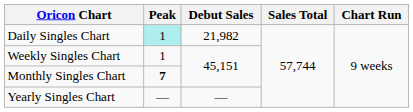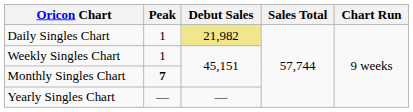(162, 35) paleturquoise background -> (162, 35) no background
(221, 35) no background -> (221, 35) khaki background
